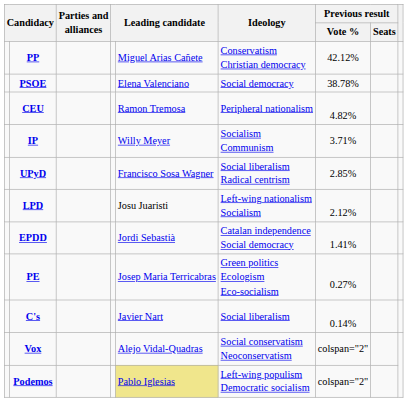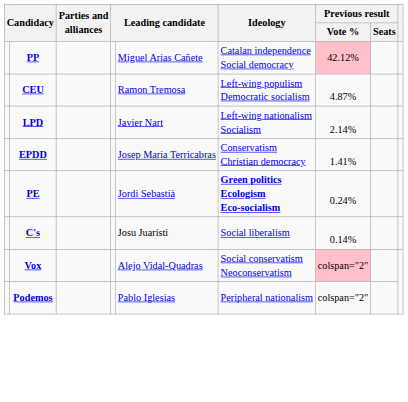(263, 57) Conservatism Christian democracy -> (266, 57) Catalan independence Social democracy
(343, 57) no background -> (343, 57) pink background
- row: (33, 83)
(267, 108) Peripheral nationalism -> (265, 90) Left-wing populism Democratic socialism
(343, 115) 4.82% -> (343, 97) 4.87%
- row: (33, 141)
- row: (33, 173)
(143, 205) Josu Juaristi -> (140, 122) Javier Nart
(343, 212) 2.12% -> (343, 129) 2.14%
(146, 238) Jordi Sebastià -> (167, 154) Josep Maria Terricabras
(266, 238) Catalan independence Social democracy -> (263, 154) Conservatism Christian democracy
(167, 277) Josep Maria Terricabras -> (146, 194) Jordi Sebastià
(250, 277) normal -> (251, 194) bold
(343, 284) 0.27% -> (343, 201) 0.24%
(140, 316) Javier Nart -> (143, 233) Josu Juaristi
(343, 349) no background -> (343, 265) pink background
(146, 381) khaki background -> (146, 298) no background
(265, 381) Left-wing populism Democratic socialism -> (267, 298) Peripheral nationalism
